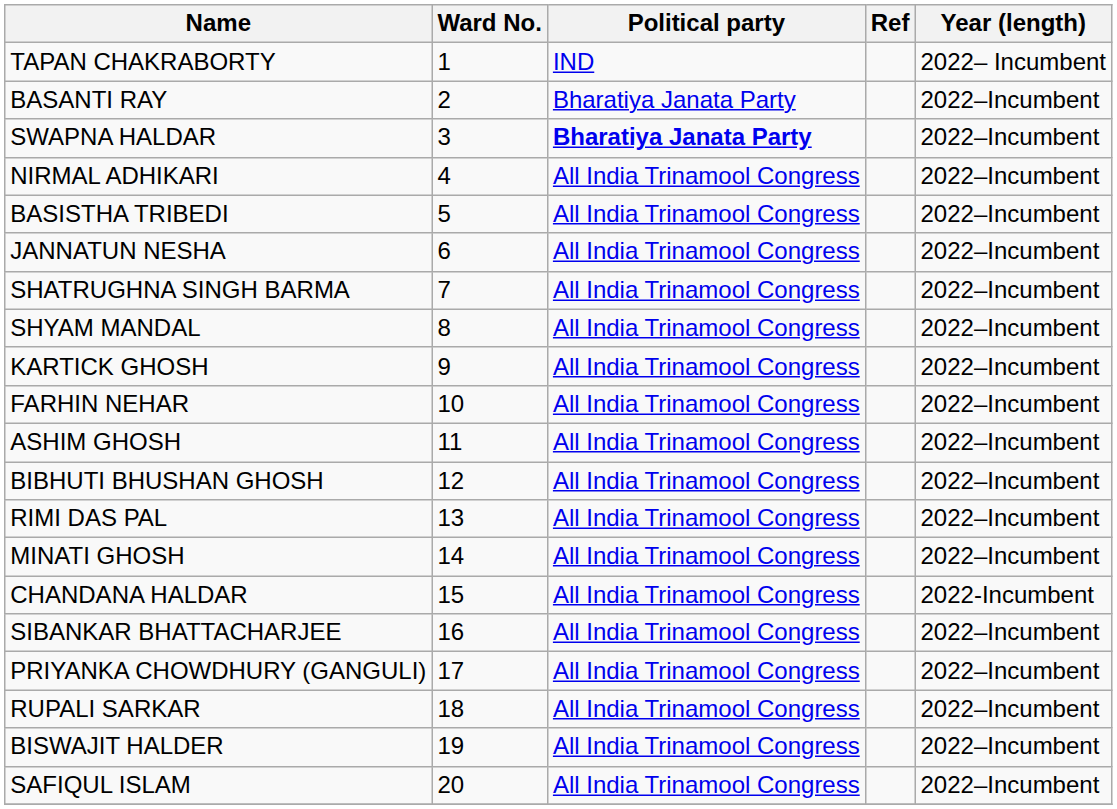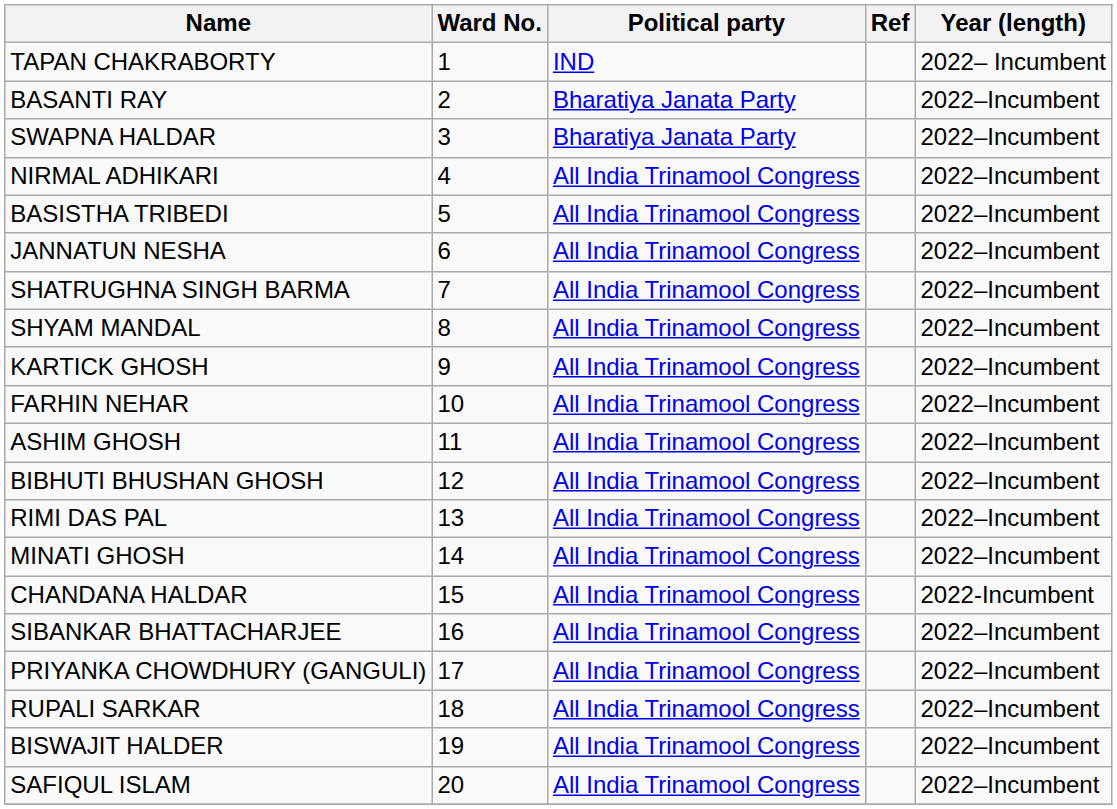(682, 137) bold -> (674, 137) normal
